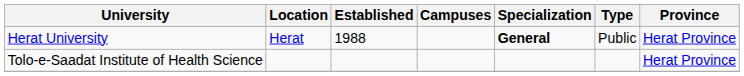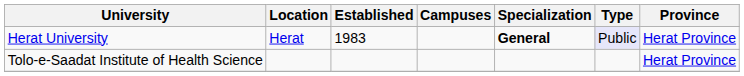(350, 37) 1988 -> (350, 37) 1983
(617, 37) no background -> (617, 37) lavender background
